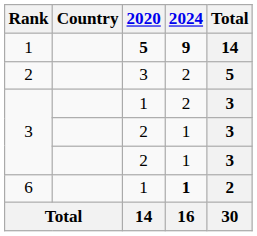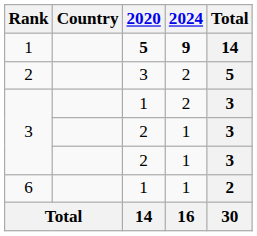(186, 188) bold -> (186, 188) normal
